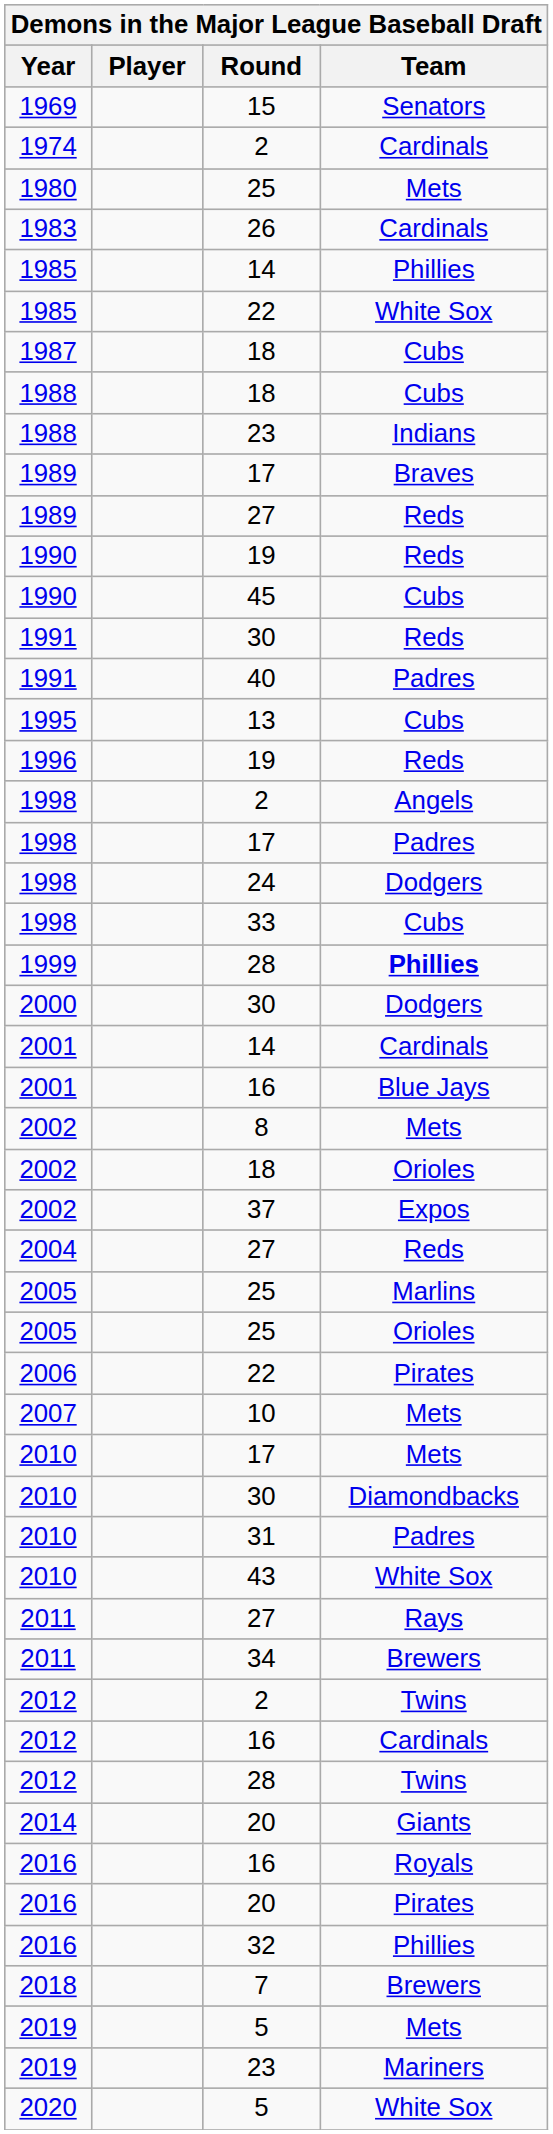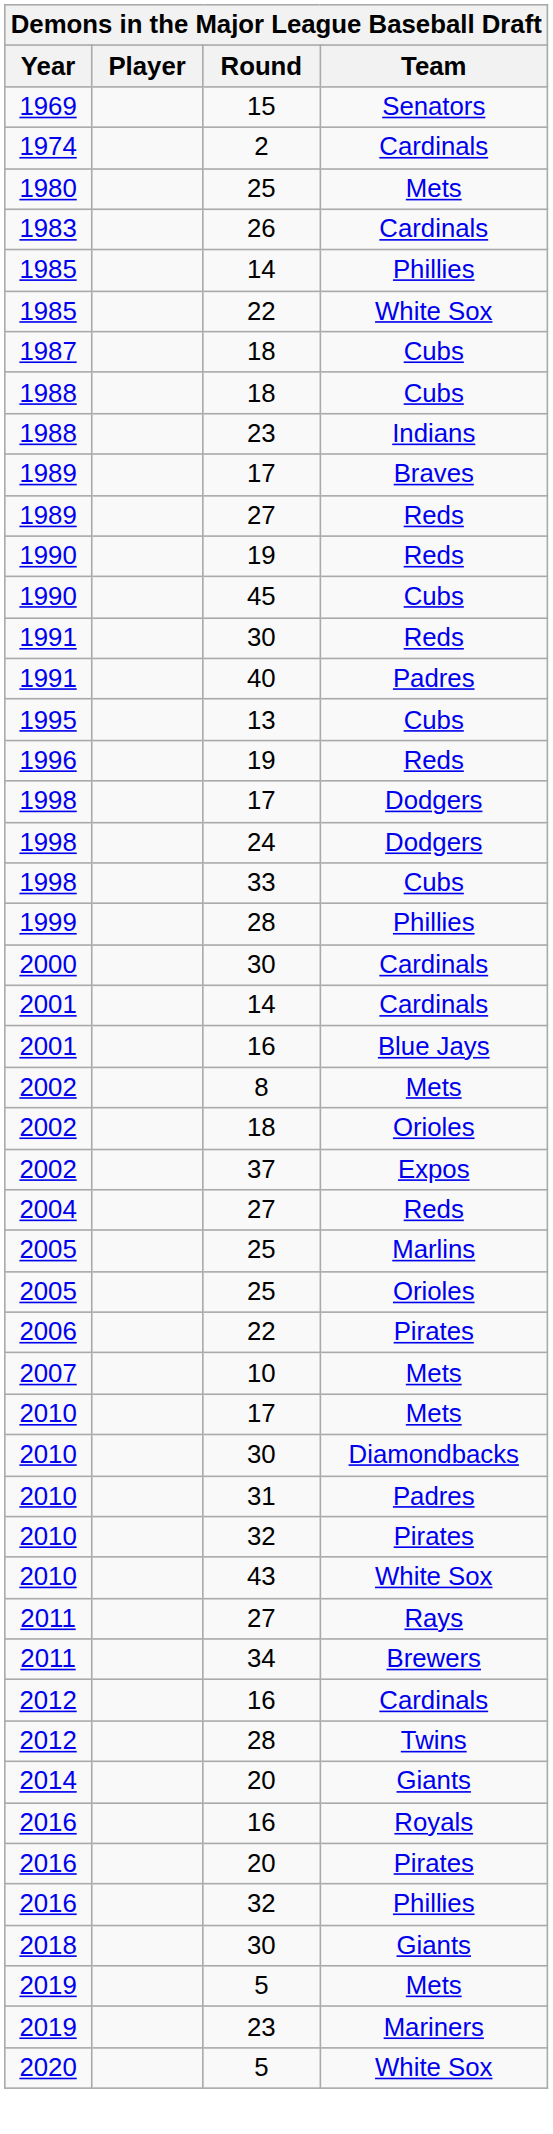- row: (48, 801)
(434, 842) Padres -> (434, 801) Dodgers
(434, 964) bold -> (434, 923) normal
(434, 1005) Dodgers -> (434, 964) Cardinals
+ row: (48, 1536)
- row: (48, 1699)
- row: (48, 1985)
+ row: (48, 1945)
